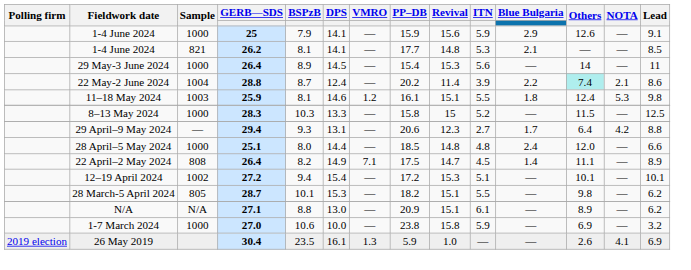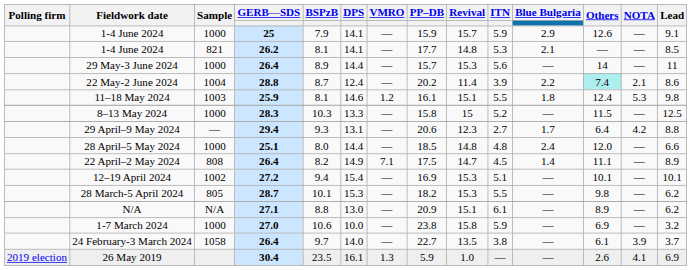(450, 34) 15.6 -> (467, 34) 15.7
(336, 66) 14.5 -> (354, 66) 14.4
(410, 66) 15.4 -> (427, 66) 15.7
(410, 178) 17.2 -> (427, 178) 16.9
(450, 194) 15.1 -> (467, 194) 15.3
+ row: (132, 242)
